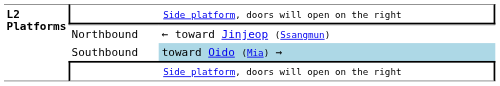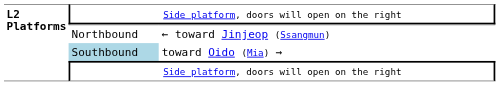(105, 52) no background -> (105, 52) lightblue background
(222, 52) lightblue background -> (222, 52) no background
